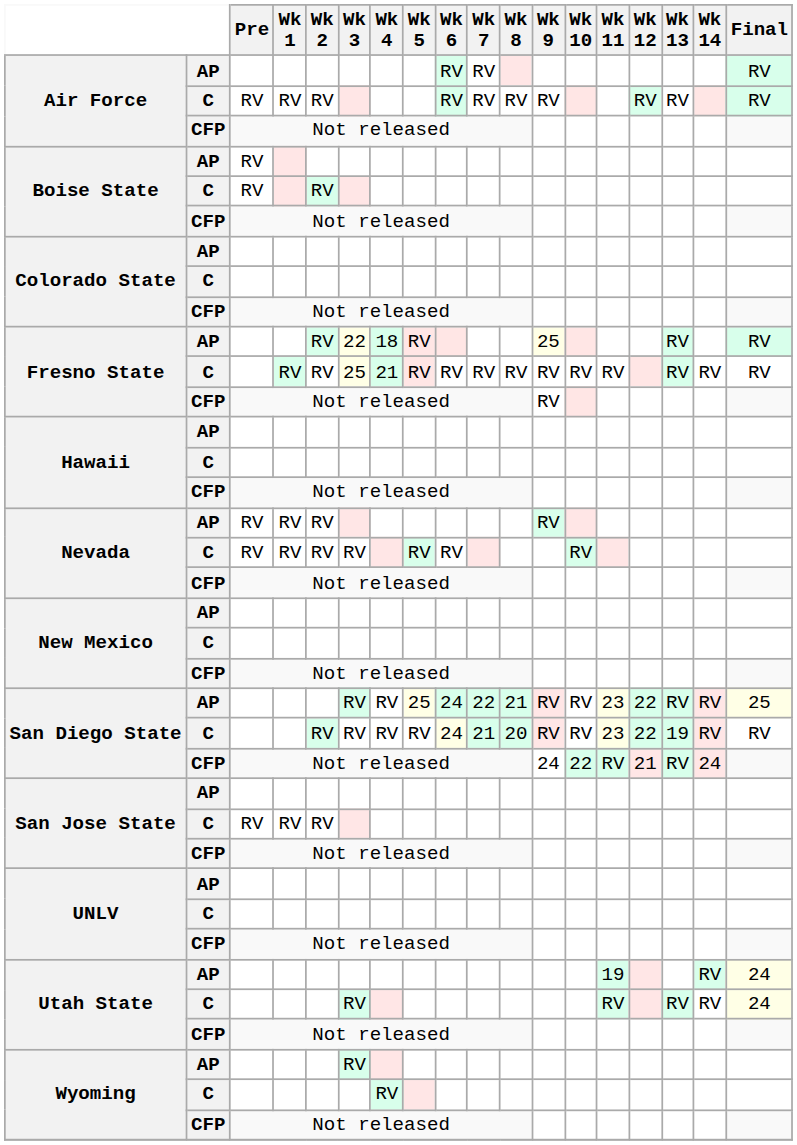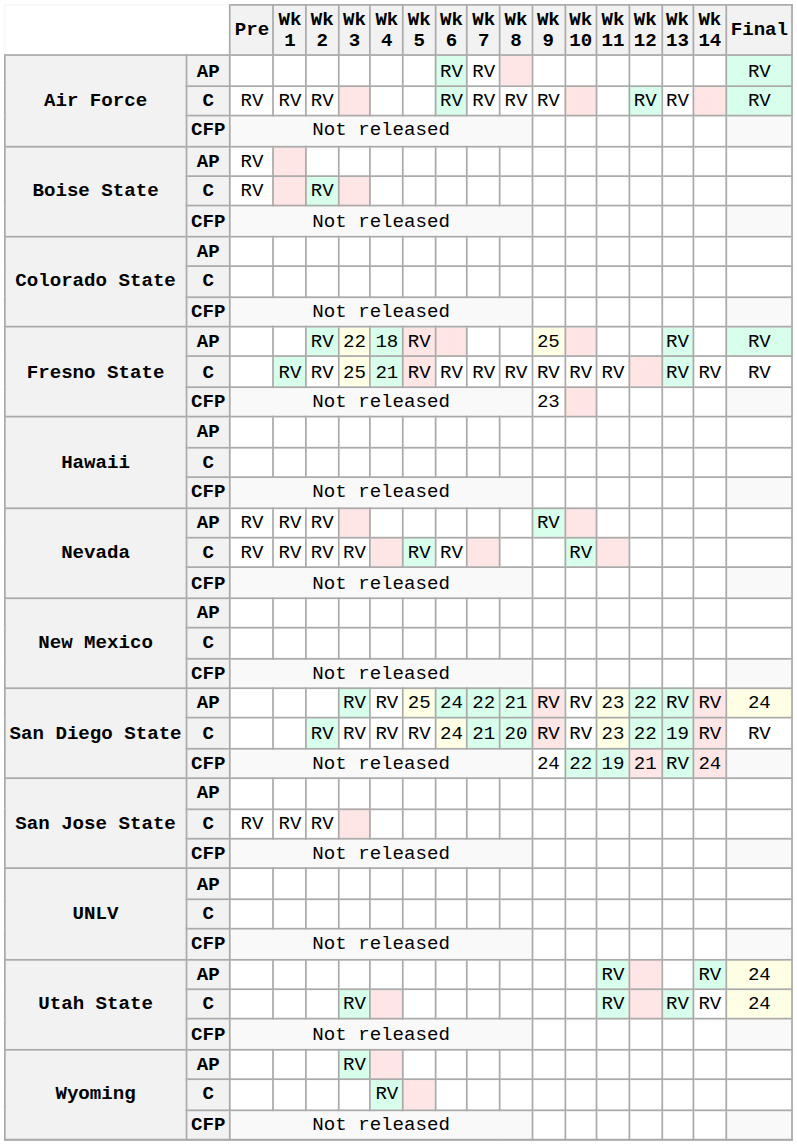(548, 402) RV -> (548, 402) 23
(759, 703) 25 -> (759, 703) 24
(613, 763) RV -> (613, 763) 19
(613, 974) 19 -> (613, 974) RV
